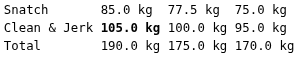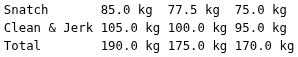(130, 28) bold -> (130, 28) normal
